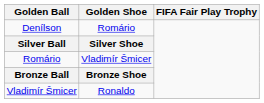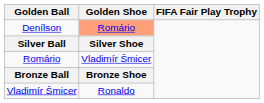(116, 28) no background -> (116, 28) lightsalmon background
